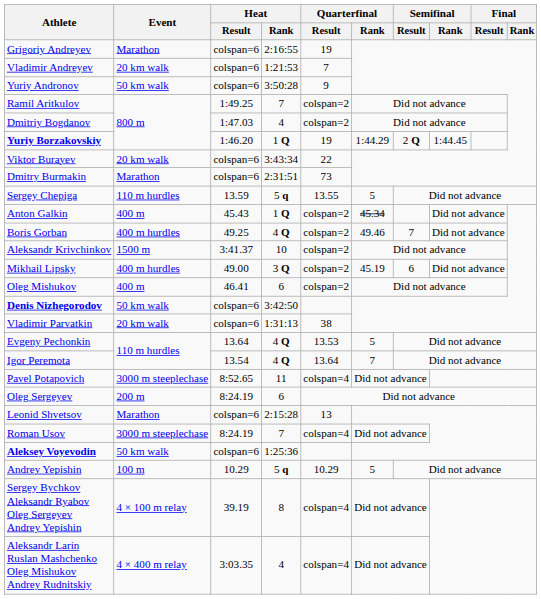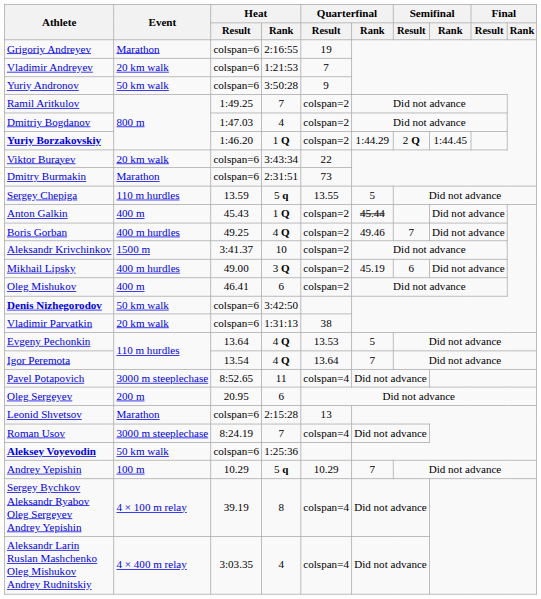(326, 141) 19 -> (326, 141) colspan=2
(372, 214) 45.34 -> (372, 214) 45.44
(236, 397) 8:24.19 -> (236, 397) 20.95
(372, 470) 5 -> (372, 470) 7
